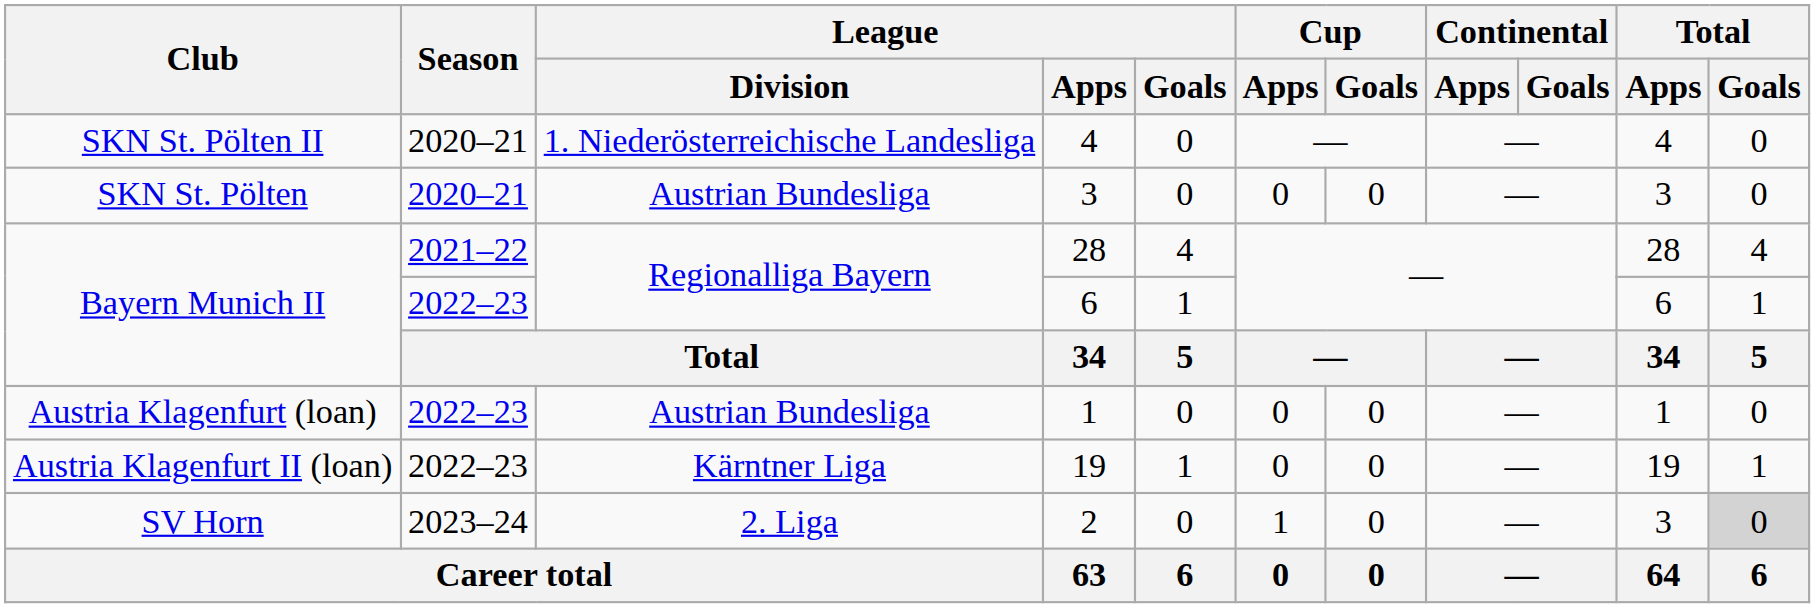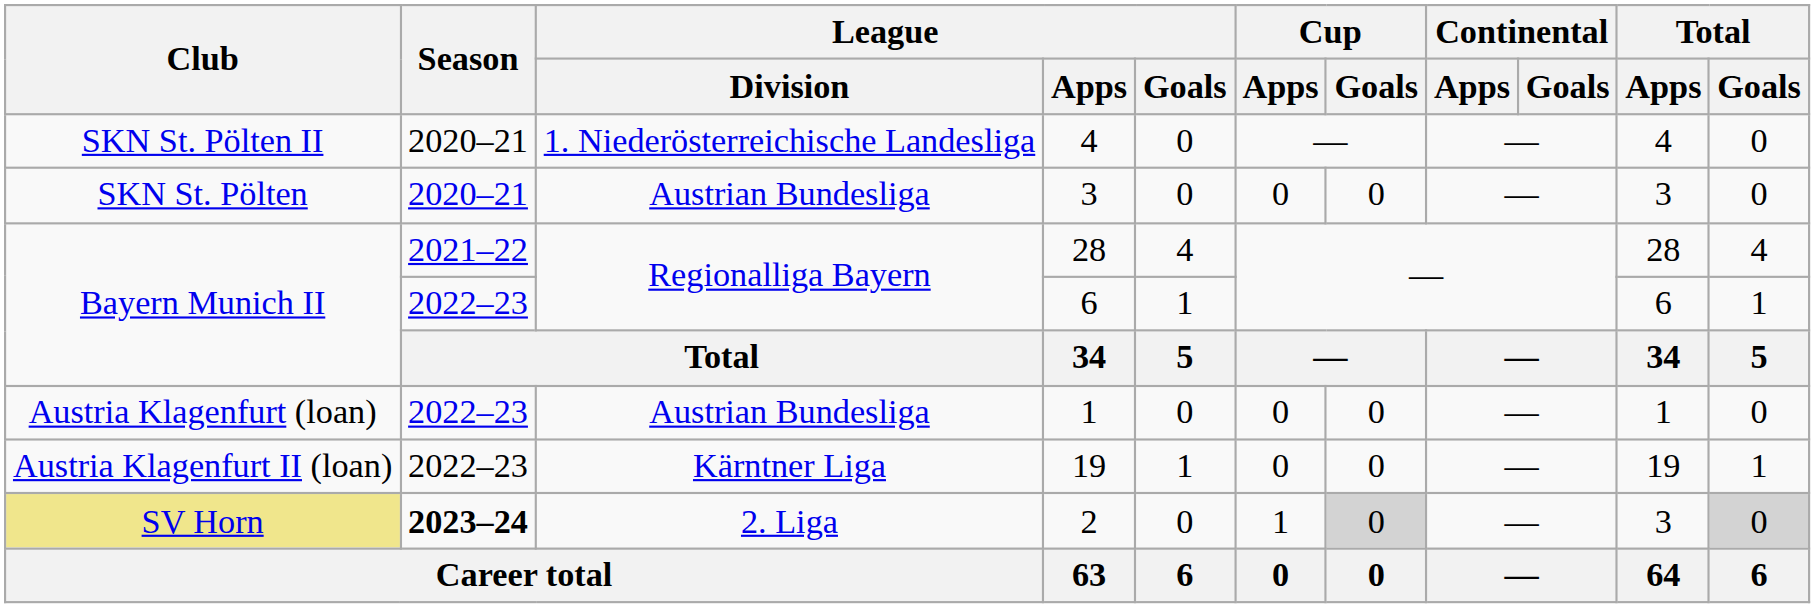(203, 520) no background -> (203, 520) khaki background
(468, 520) normal -> (468, 520) bold
(1376, 520) no background -> (1376, 520) lightgrey background
